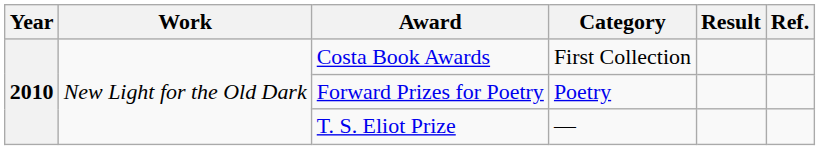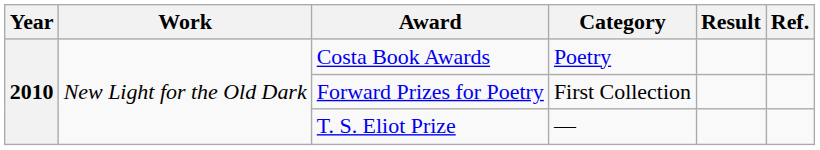(622, 56) First Collection -> (583, 56) Poetry
(583, 91) Poetry -> (622, 91) First Collection
